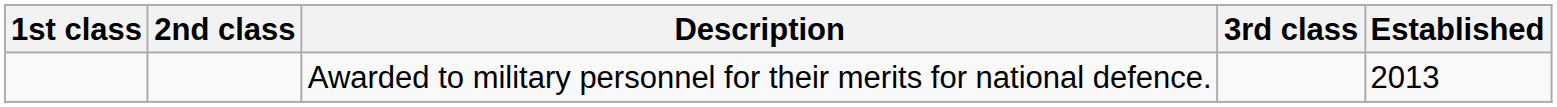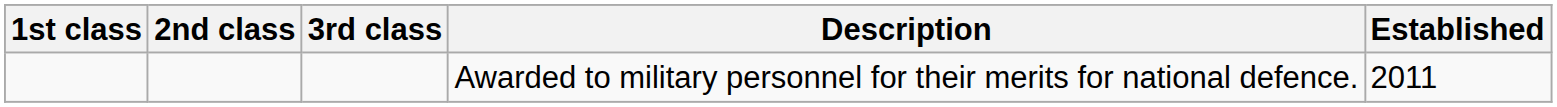columns swapped: (1291, 28) <-> (760, 28)
(1405, 76) 2013 -> (1404, 76) 2011
